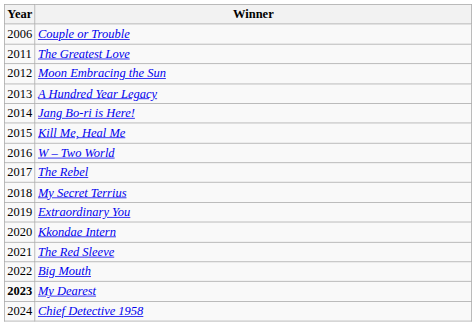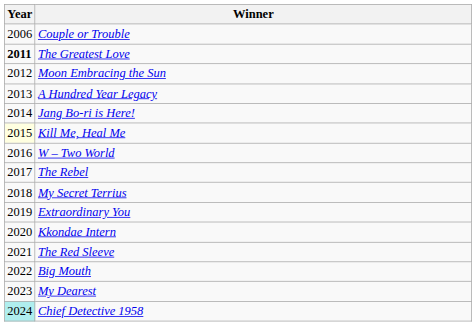(20, 53) normal -> (19, 53) bold
(20, 133) no background -> (20, 133) lightyellow background
(20, 291) bold -> (20, 291) normal
(20, 311) no background -> (20, 311) paleturquoise background
